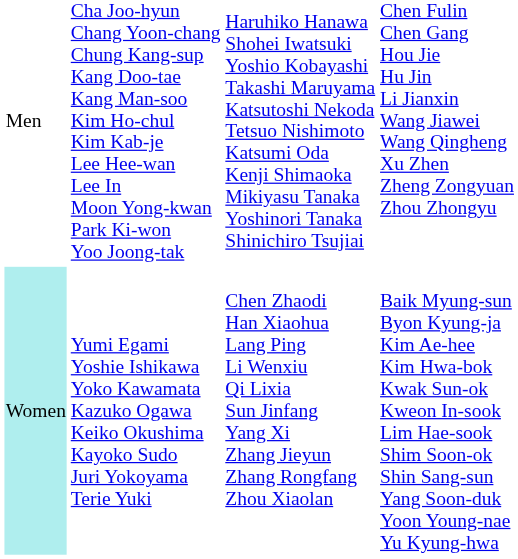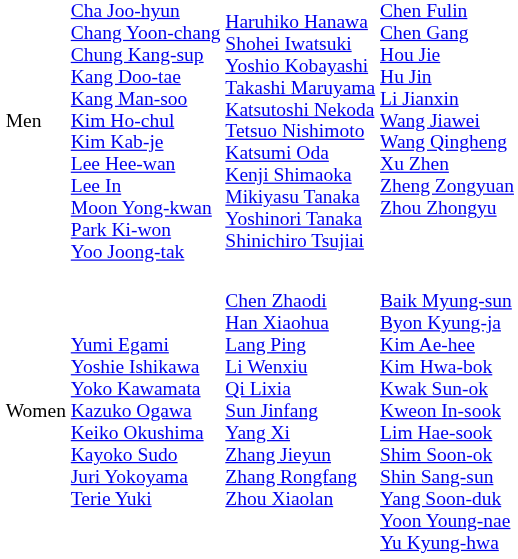(36, 410) paleturquoise background -> (36, 410) no background
